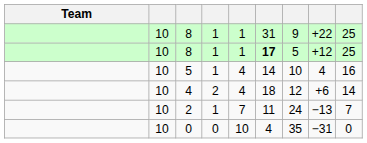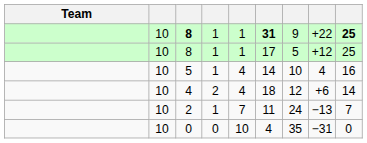(189, 33) normal -> (189, 33) bold
(269, 33) normal -> (269, 33) bold
(349, 33) normal -> (349, 33) bold
(269, 53) bold -> (269, 53) normal
